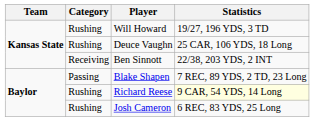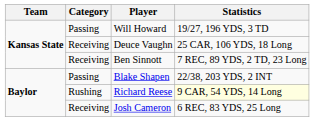(85, 28) Rushing -> (84, 28) Passing
(85, 44) Rushing -> (89, 44) Receiving
(225, 60) 22/38, 203 YDS, 2 INT -> (242, 60) 7 REC, 89 YDS, 2 TD, 23 Long
(242, 76) 7 REC, 89 YDS, 2 TD, 23 Long -> (225, 76) 22/38, 203 YDS, 2 INT
(85, 108) Rushing -> (89, 108) Receiving
